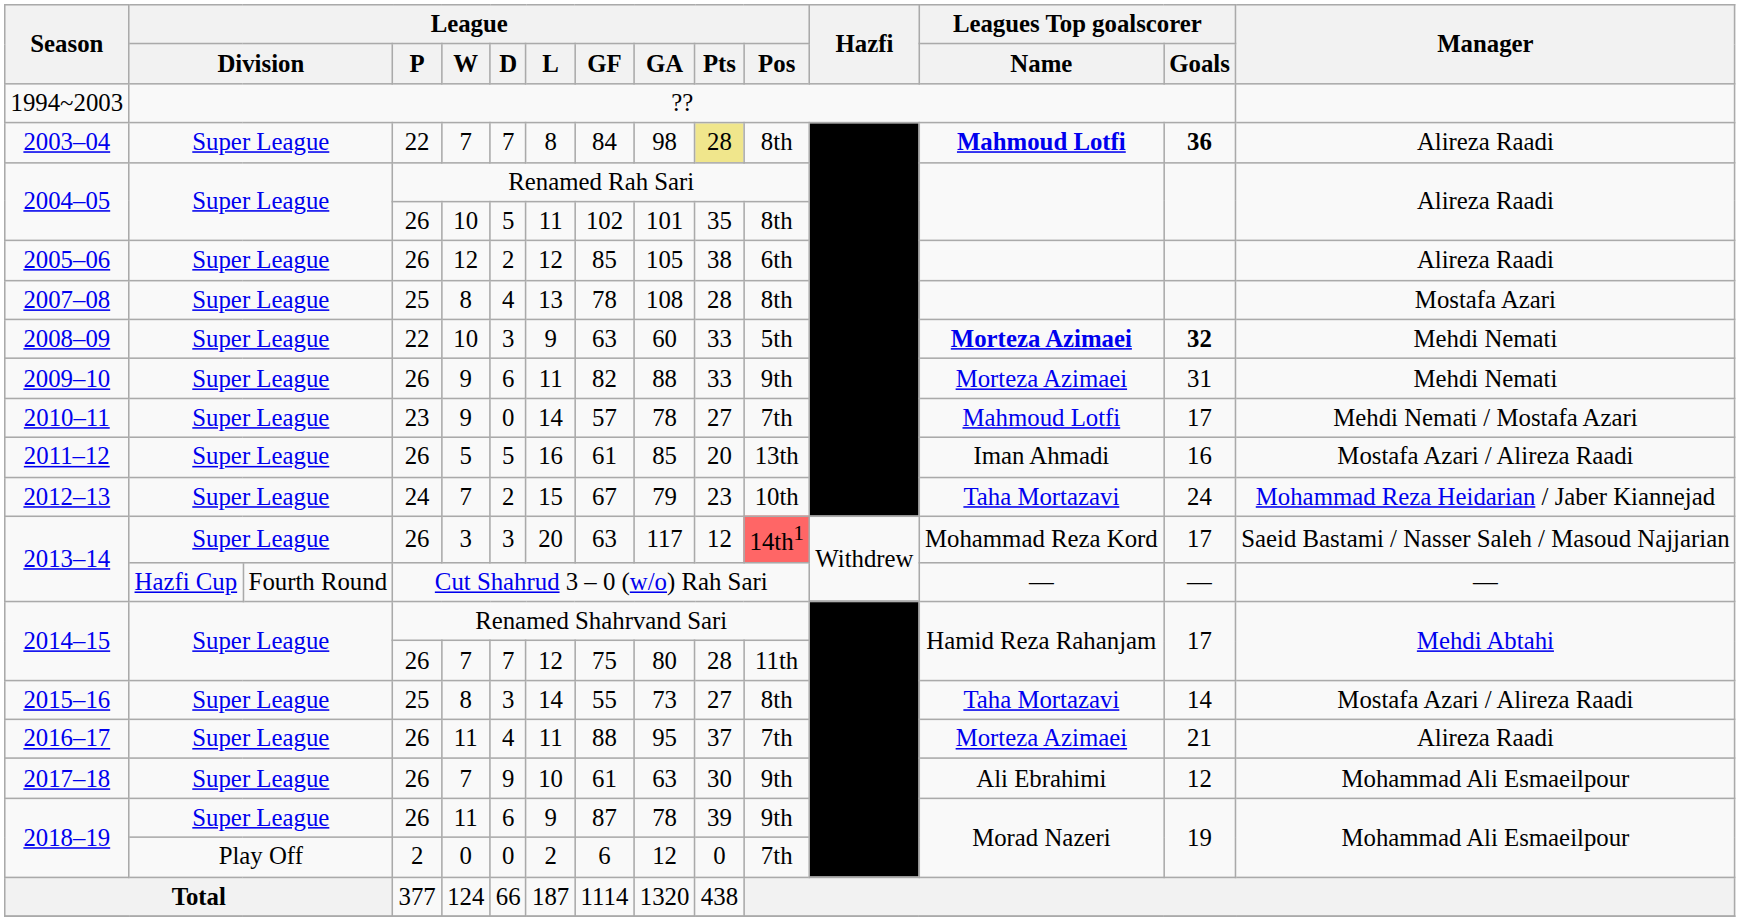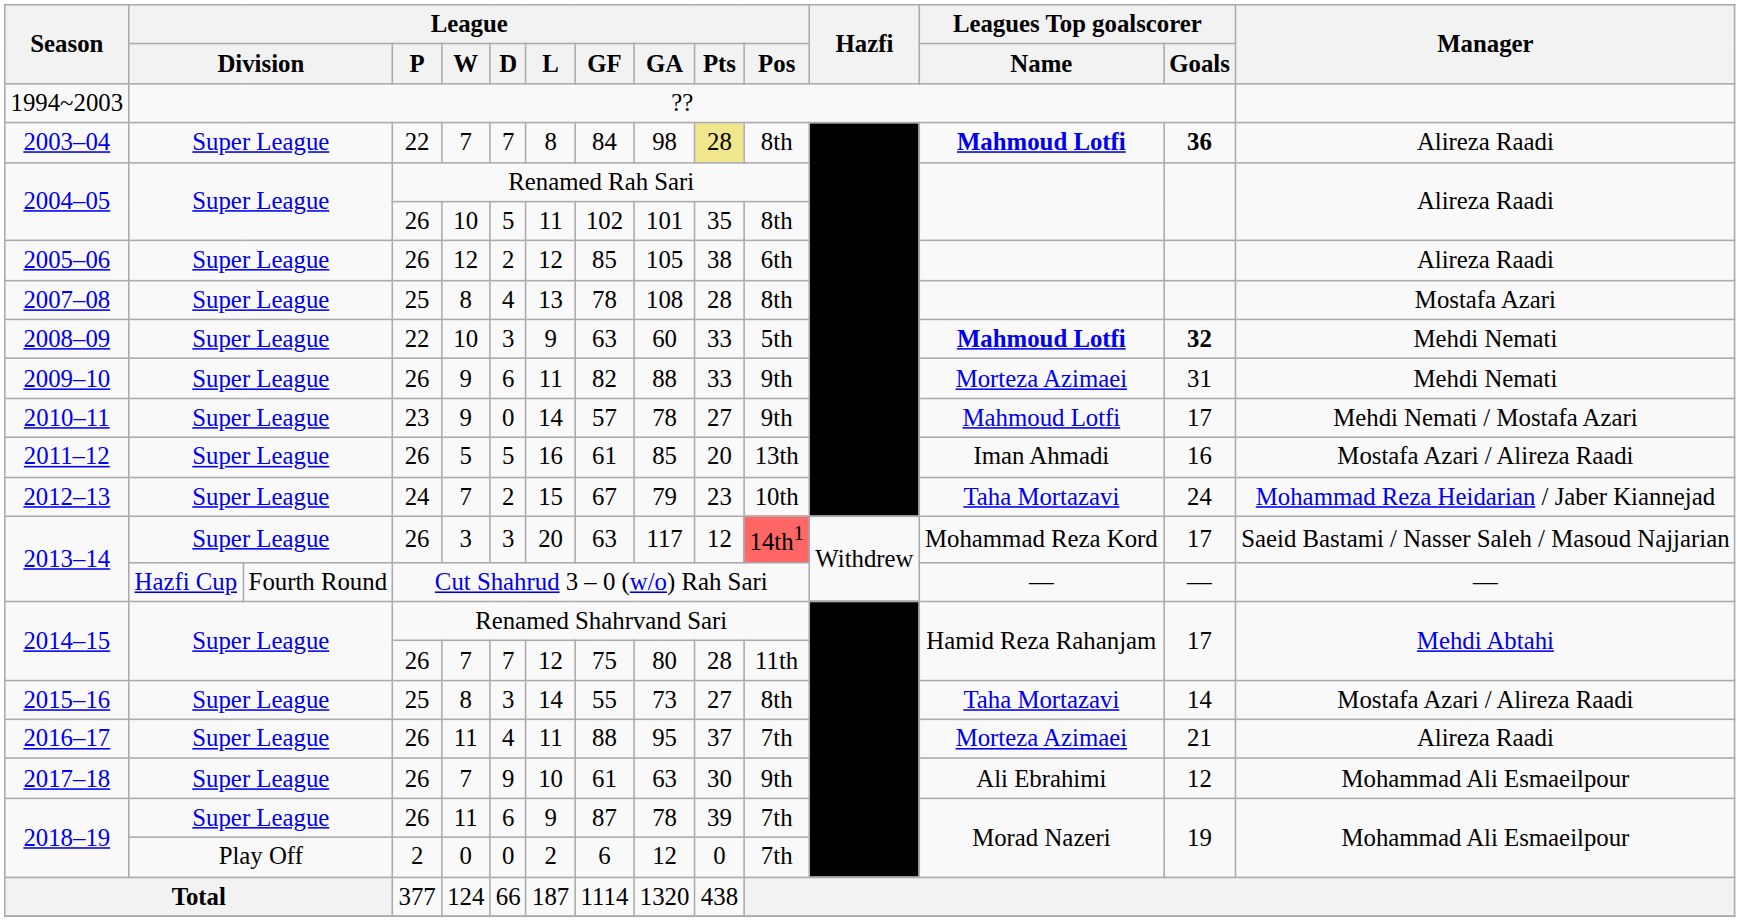(1041, 338) Morteza Azimaei -> (1041, 338) Mahmoud Lotfi
(777, 417) 7th -> (777, 417) 9th
(777, 817) 9th -> (777, 817) 7th
